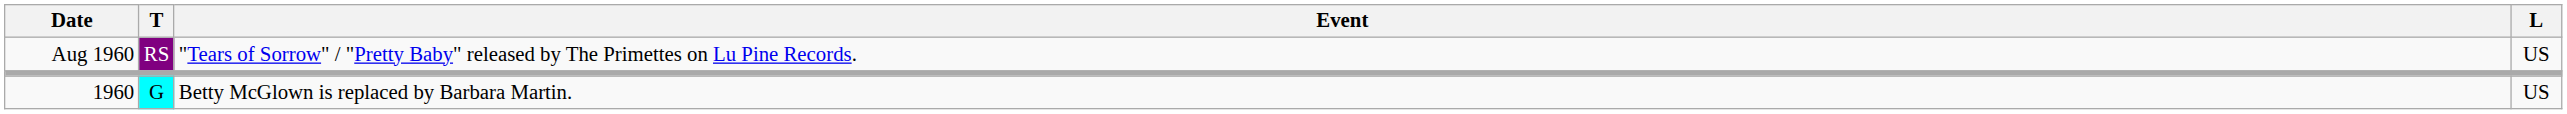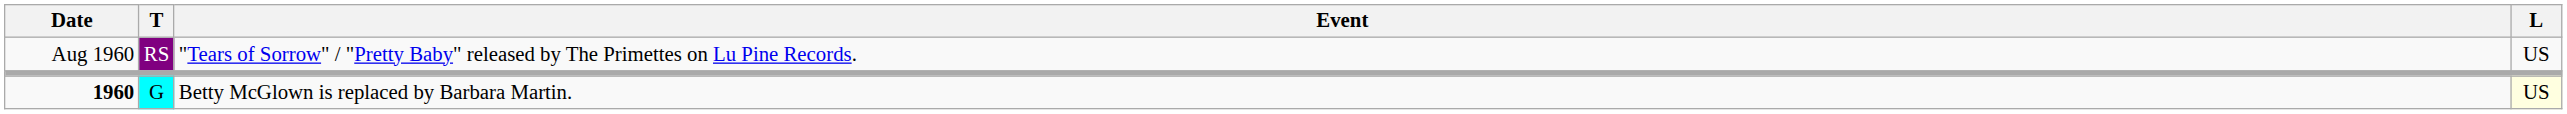(113, 92) normal -> (113, 92) bold
(2536, 92) no background -> (2536, 92) lightyellow background
